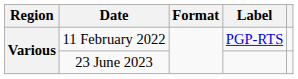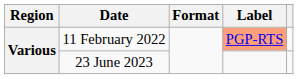(255, 39) no background -> (255, 39) lightsalmon background
